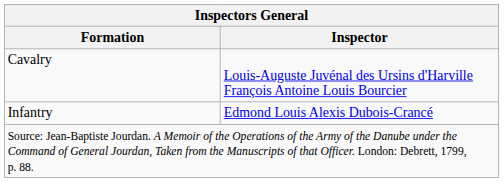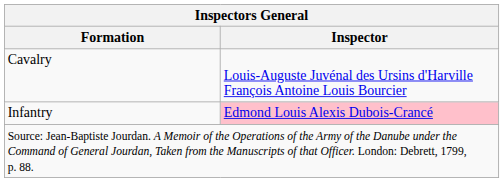(328, 113) no background -> (328, 113) pink background
